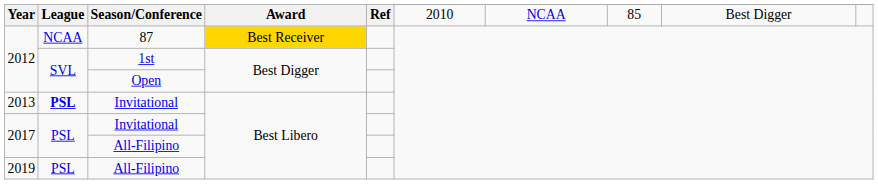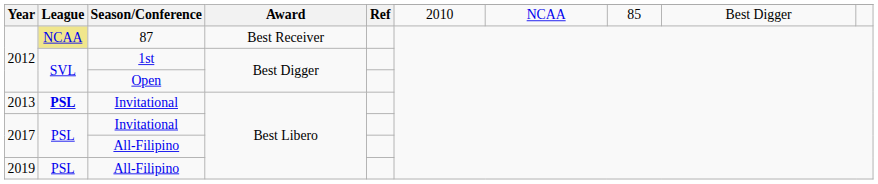(63, 37) no background -> (63, 37) khaki background
(286, 37) gold background -> (286, 37) no background
